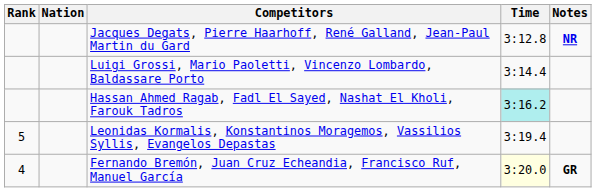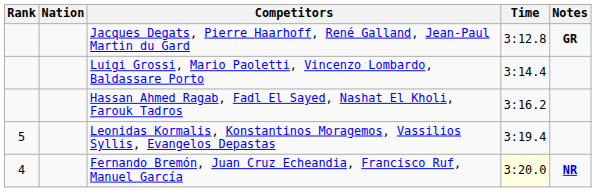(570, 40) NR -> (570, 40) GR
(525, 105) paleturquoise background -> (525, 105) no background
(570, 171) GR -> (570, 171) NR
